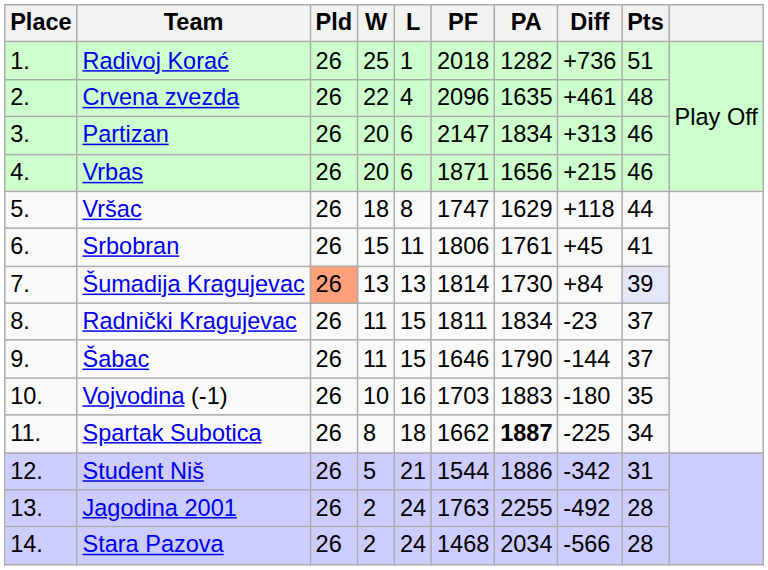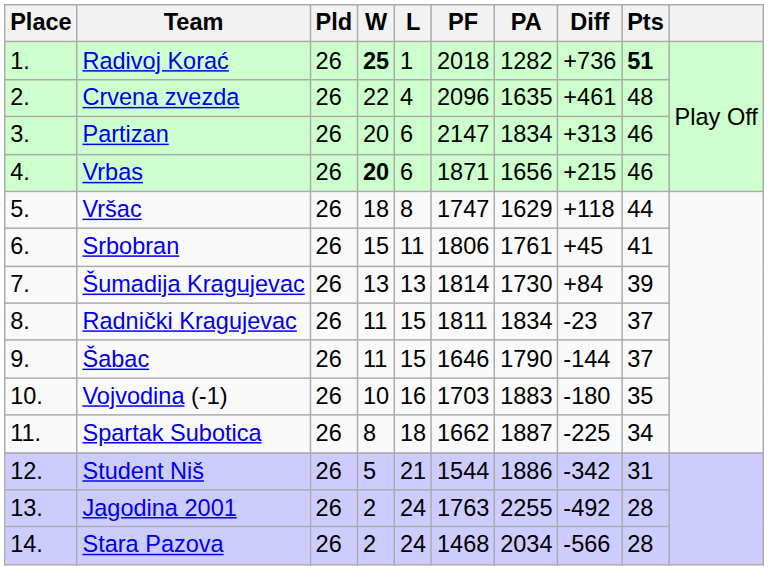(376, 60) normal -> (376, 60) bold
(640, 60) normal -> (640, 60) bold
(376, 172) normal -> (376, 172) bold
(329, 284) lightsalmon background -> (329, 284) no background
(640, 284) lavender background -> (640, 284) no background
(526, 433) bold -> (526, 433) normal
